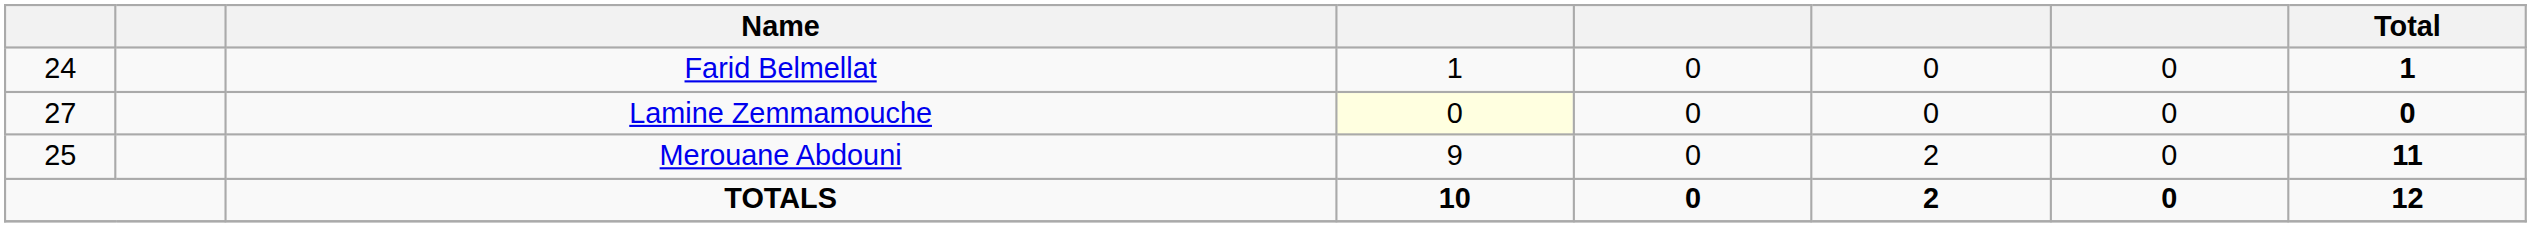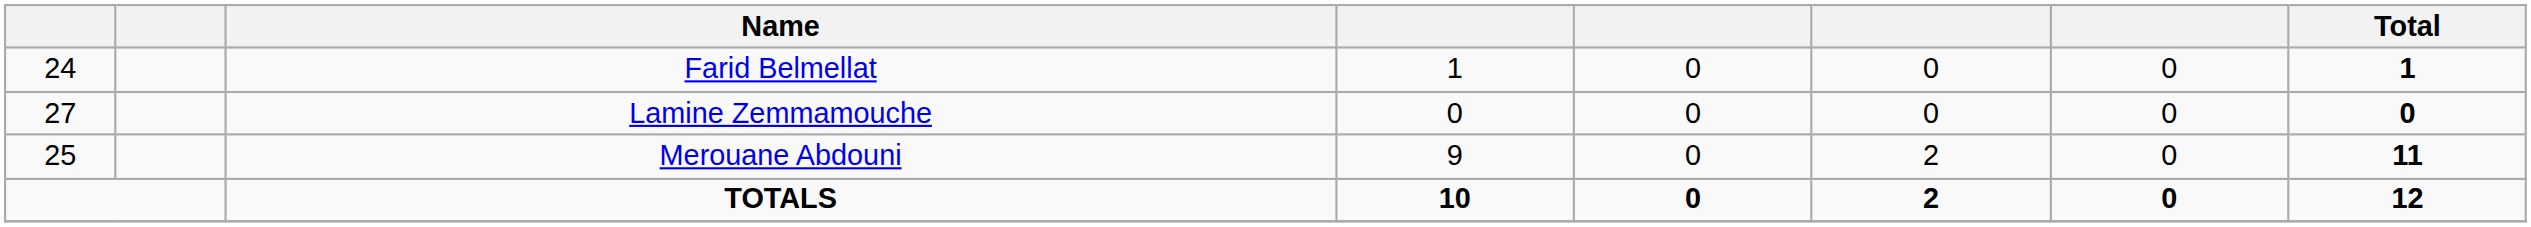(1455, 112) lightyellow background -> (1455, 112) no background
